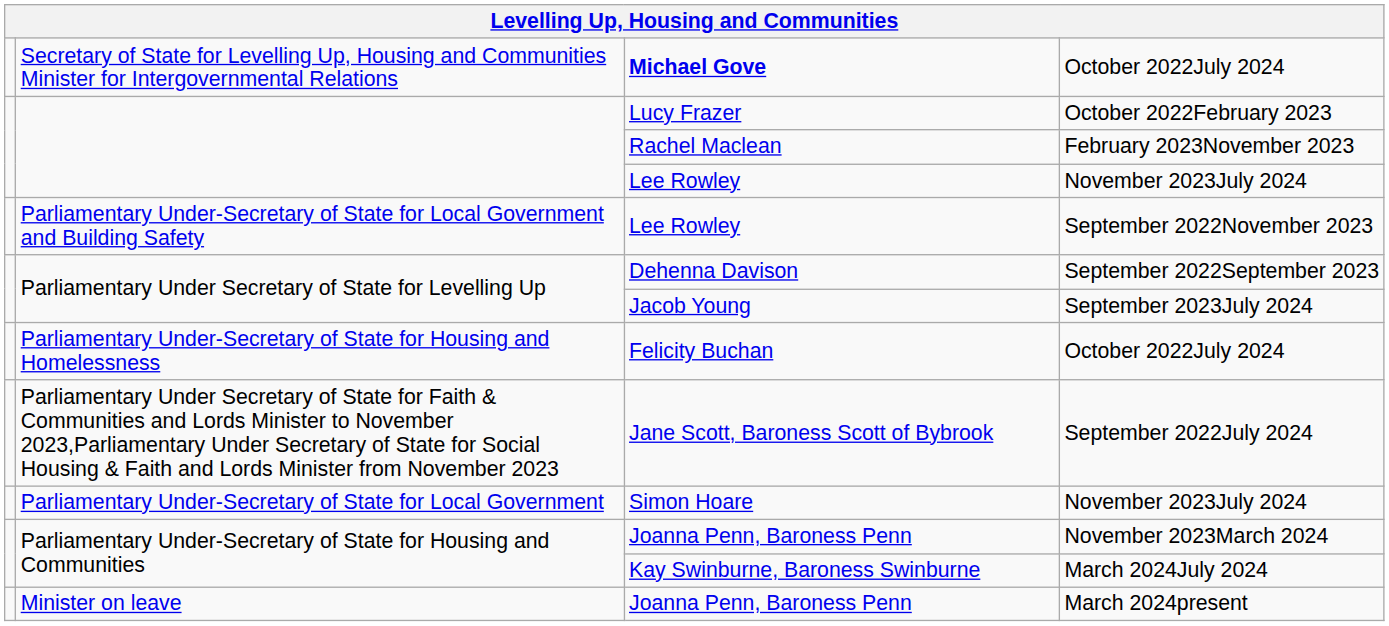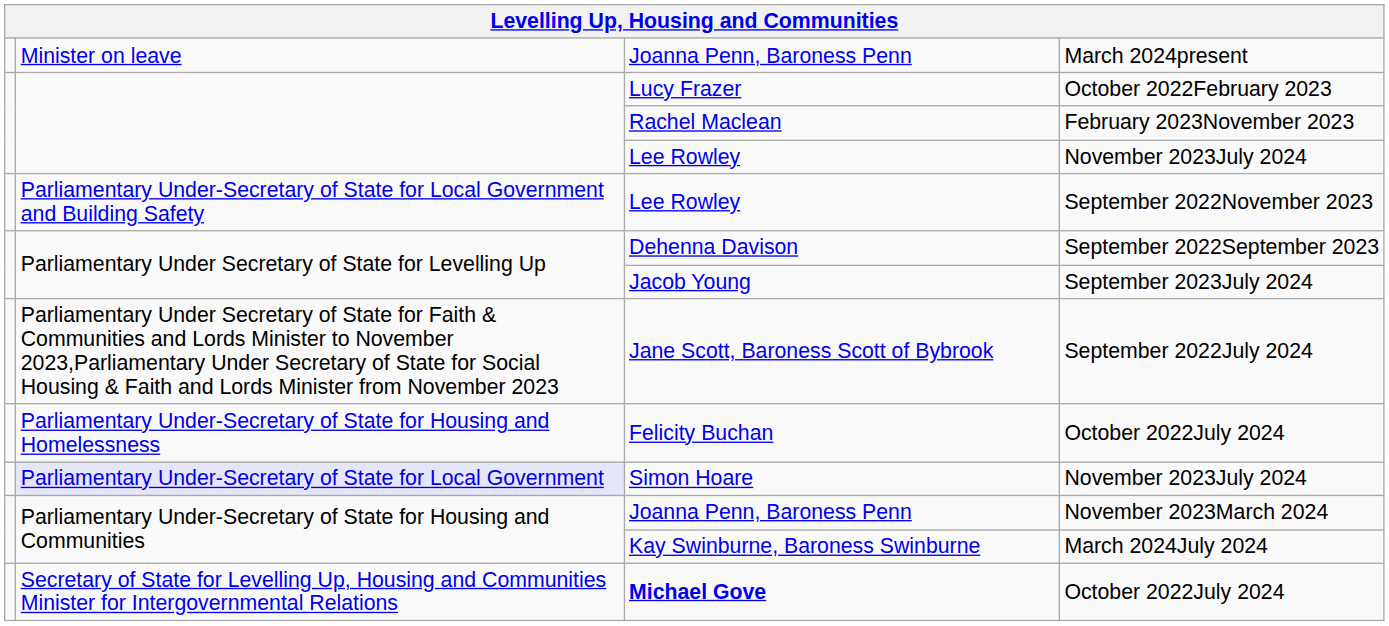rows swapped: (698, 67) <-> (770, 603)
rows swapped: (701, 351) <-> (811, 432)
(312, 502) no background -> (312, 478) lavender background
